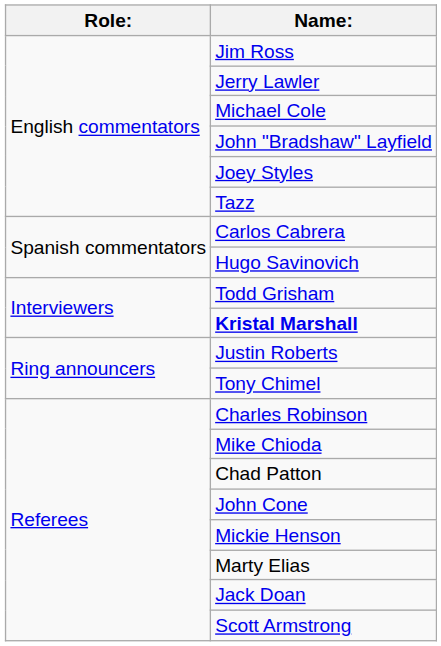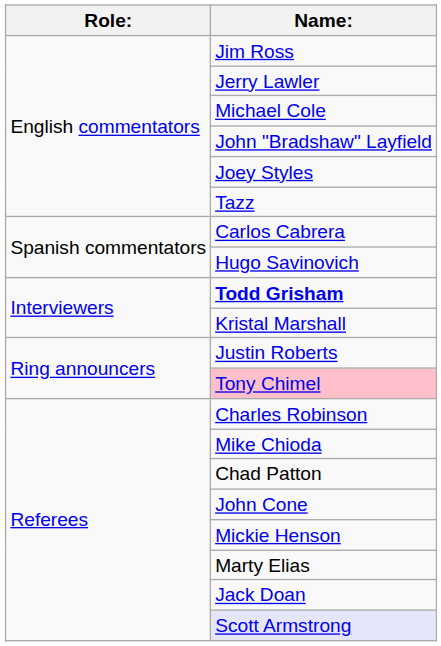(275, 293) normal -> (279, 293) bold
(286, 323) bold -> (281, 323) normal
(268, 383) no background -> (268, 383) pink background
(283, 626) no background -> (283, 626) lavender background
